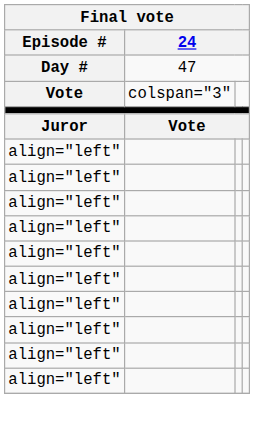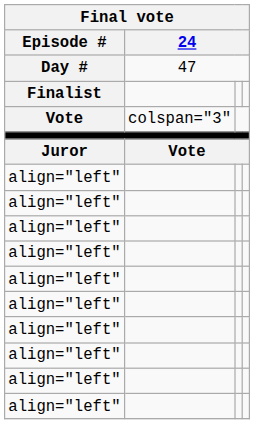+ row: (64, 94)
